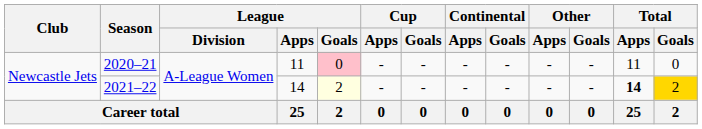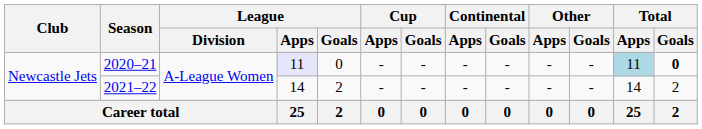(297, 64) no background -> (297, 64) lavender background
(339, 64) pink background -> (339, 64) no background
(633, 64) no background -> (633, 64) lightblue background
(675, 64) normal -> (675, 64) bold
(339, 87) lightyellow background -> (339, 87) no background
(633, 87) bold -> (633, 87) normal
(675, 87) gold background -> (675, 87) no background
